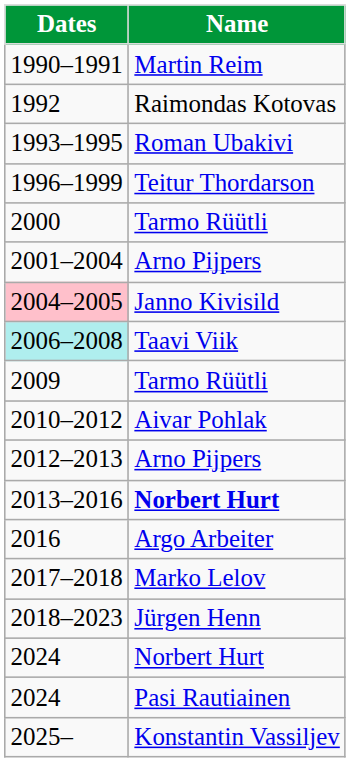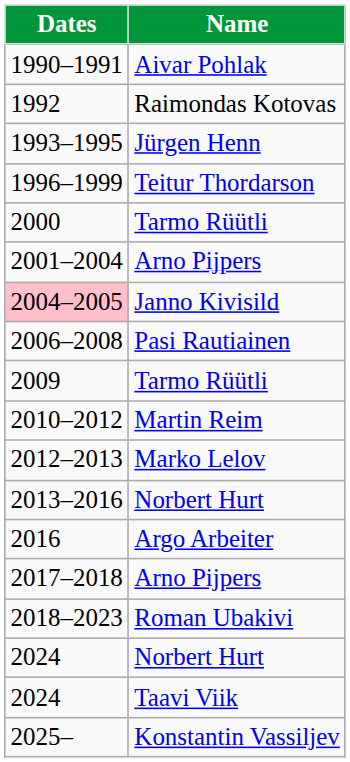(198, 63) Martin Reim -> (201, 63) Aivar Pohlak
(214, 143) Roman Ubakivi -> (198, 143) Jürgen Henn
(67, 340) paleturquoise background -> (67, 340) no background
(186, 340) Taavi Viik -> (212, 340) Pasi Rautiainen
(201, 420) Aivar Pohlak -> (198, 420) Martin Reim
(198, 459) Arno Pijpers -> (200, 459) Marko Lelov
(207, 499) bold -> (199, 499) normal
(200, 578) Marko Lelov -> (198, 578) Arno Pijpers
(198, 618) Jürgen Henn -> (214, 618) Roman Ubakivi
(212, 697) Pasi Rautiainen -> (186, 697) Taavi Viik
